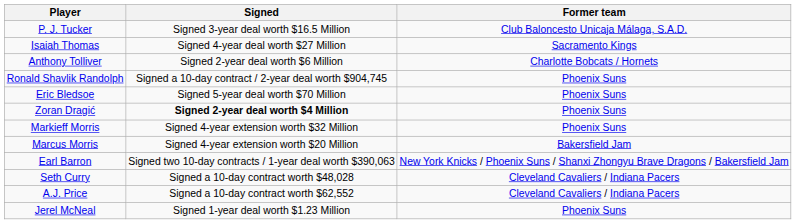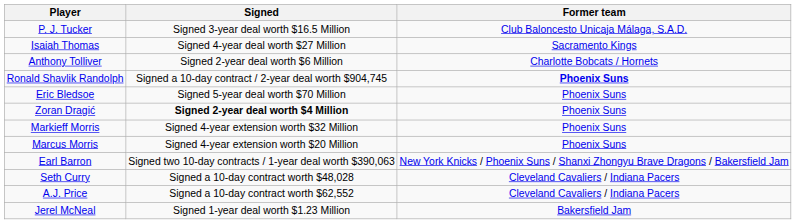(594, 78) normal -> (594, 78) bold
(594, 144) Bakersfield Jam -> (594, 144) Phoenix Suns
(594, 210) Phoenix Suns -> (594, 210) Bakersfield Jam
